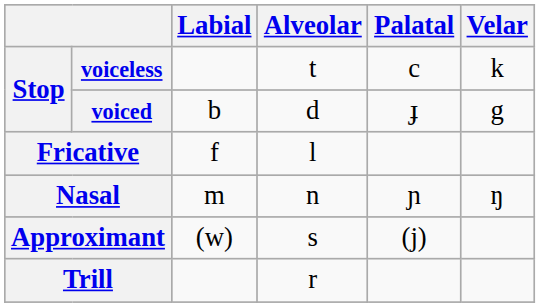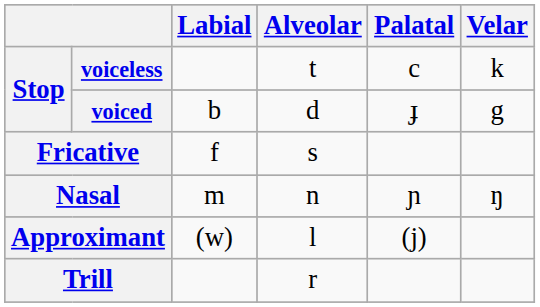(313, 152) l -> (313, 152) s
(313, 237) s -> (313, 237) l
